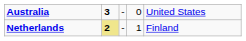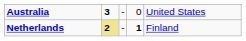(139, 28) normal -> (139, 28) bold
